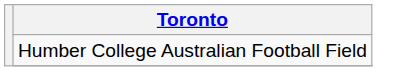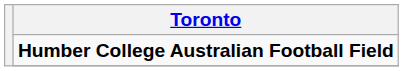(192, 50) normal -> (206, 50) bold
